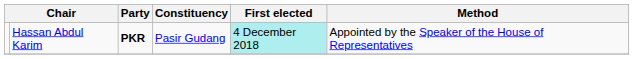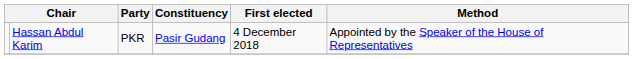(133, 38) bold -> (133, 38) normal
(265, 38) paleturquoise background -> (265, 38) no background
